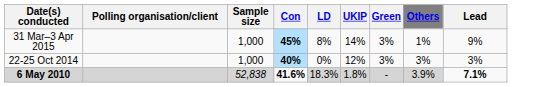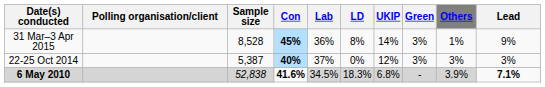+ column: (324, 17)
(251, 41) 1,000 -> (251, 41) 8,528
(251, 61) 1,000 -> (251, 61) 5,387
(355, 75) 1.8% -> (388, 75) 6.8%
